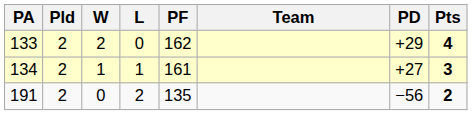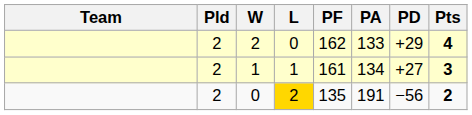columns swapped: (293, 17) <-> (24, 17)
(139, 95) no background -> (294, 95) gold background
